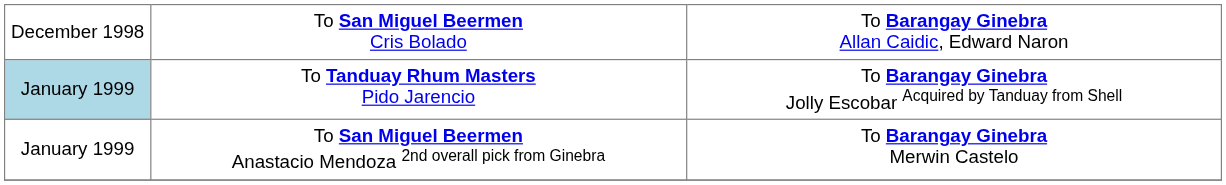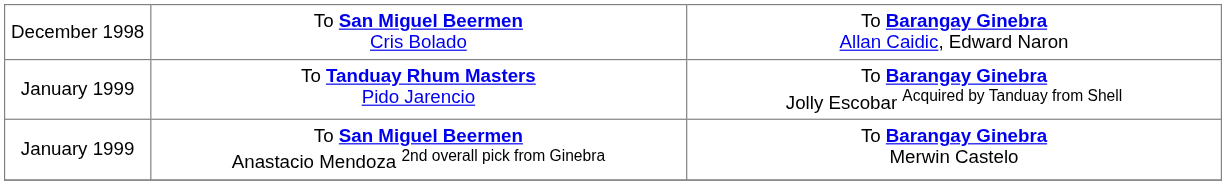(78, 89) lightblue background -> (78, 89) no background
